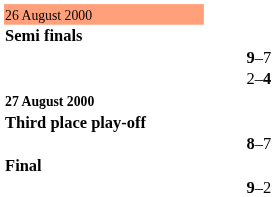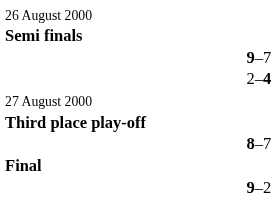(49, 15) lightsalmon background -> (49, 15) no background
(50, 100) bold -> (49, 101) normal
